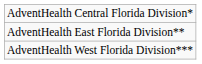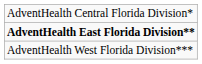(96, 31) normal -> (101, 31) bold
